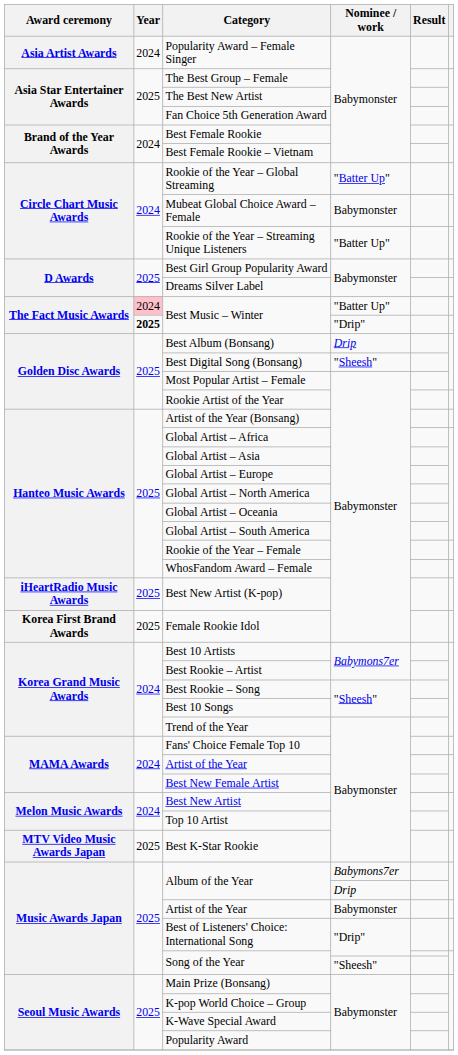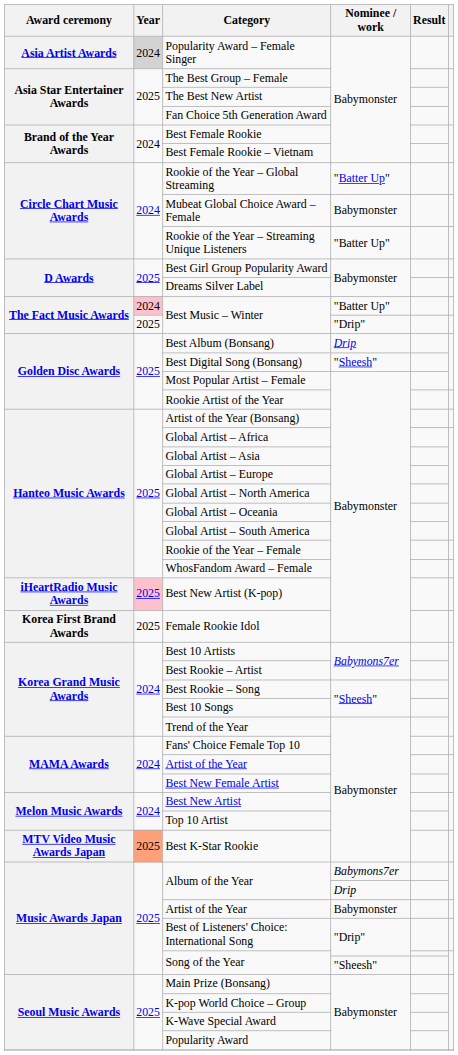(148, 52) no background -> (148, 52) lightgrey background
(148, 324) bold -> (148, 324) normal
(148, 594) no background -> (148, 594) pink background
(148, 846) no background -> (148, 846) lightsalmon background
